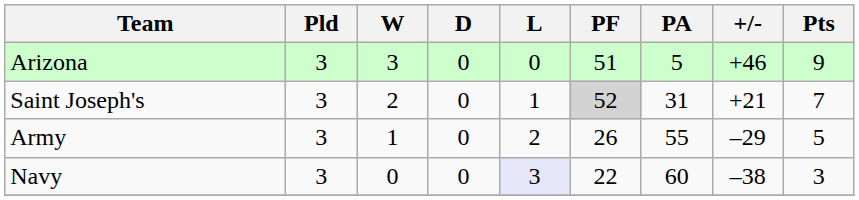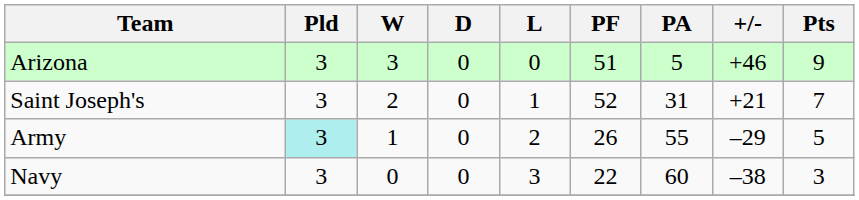(606, 99) lightgrey background -> (606, 99) no background
(321, 137) no background -> (321, 137) paleturquoise background
(535, 175) lavender background -> (535, 175) no background
